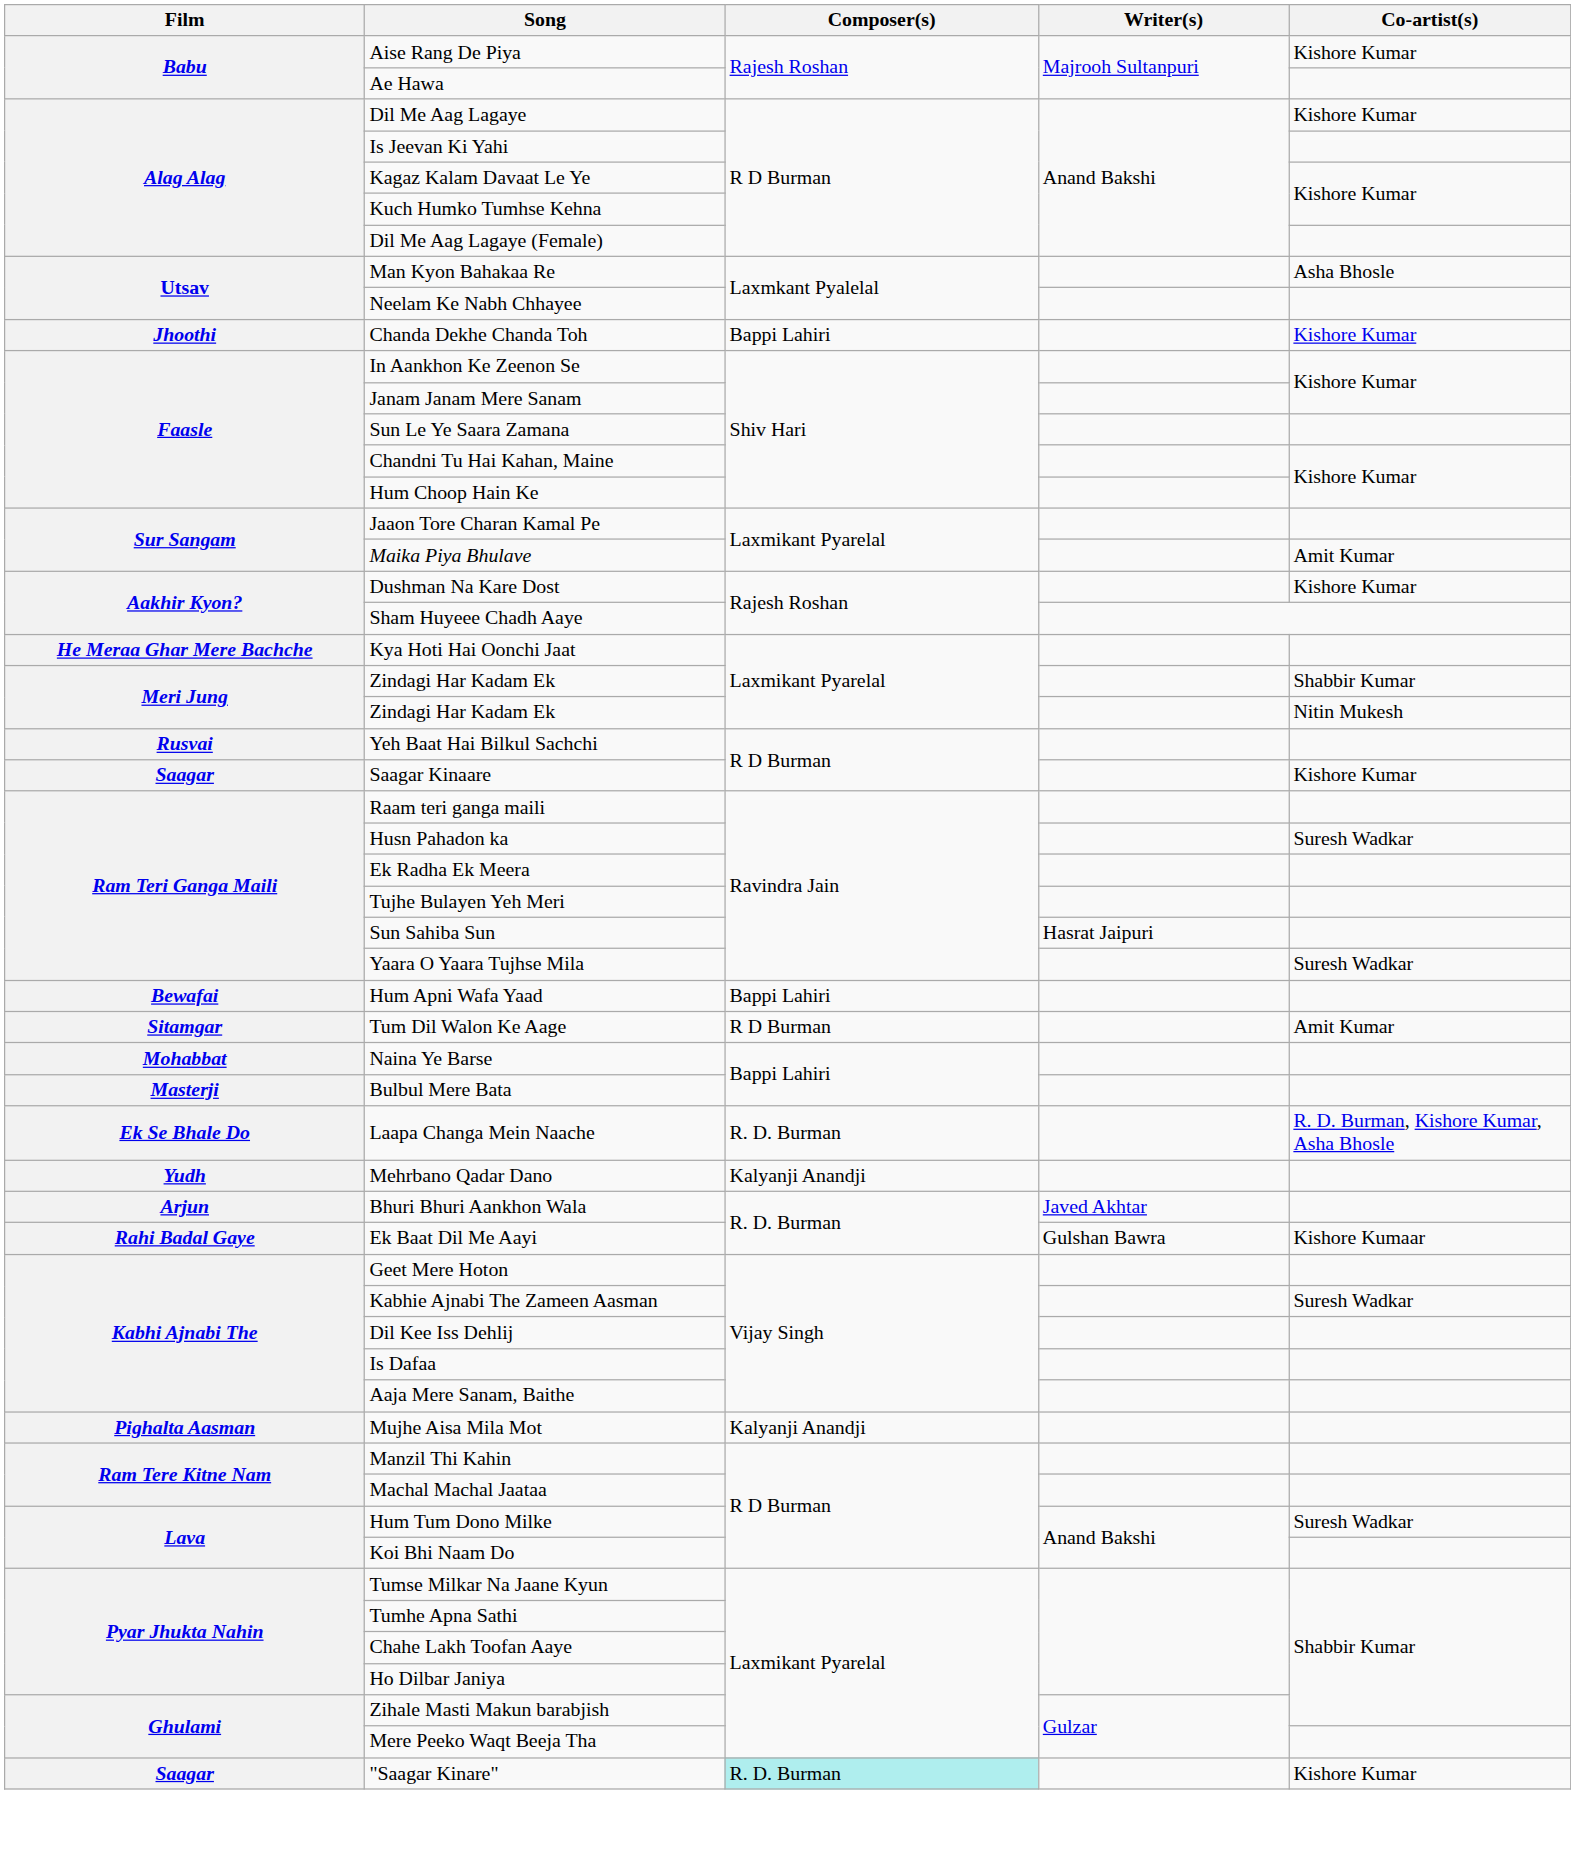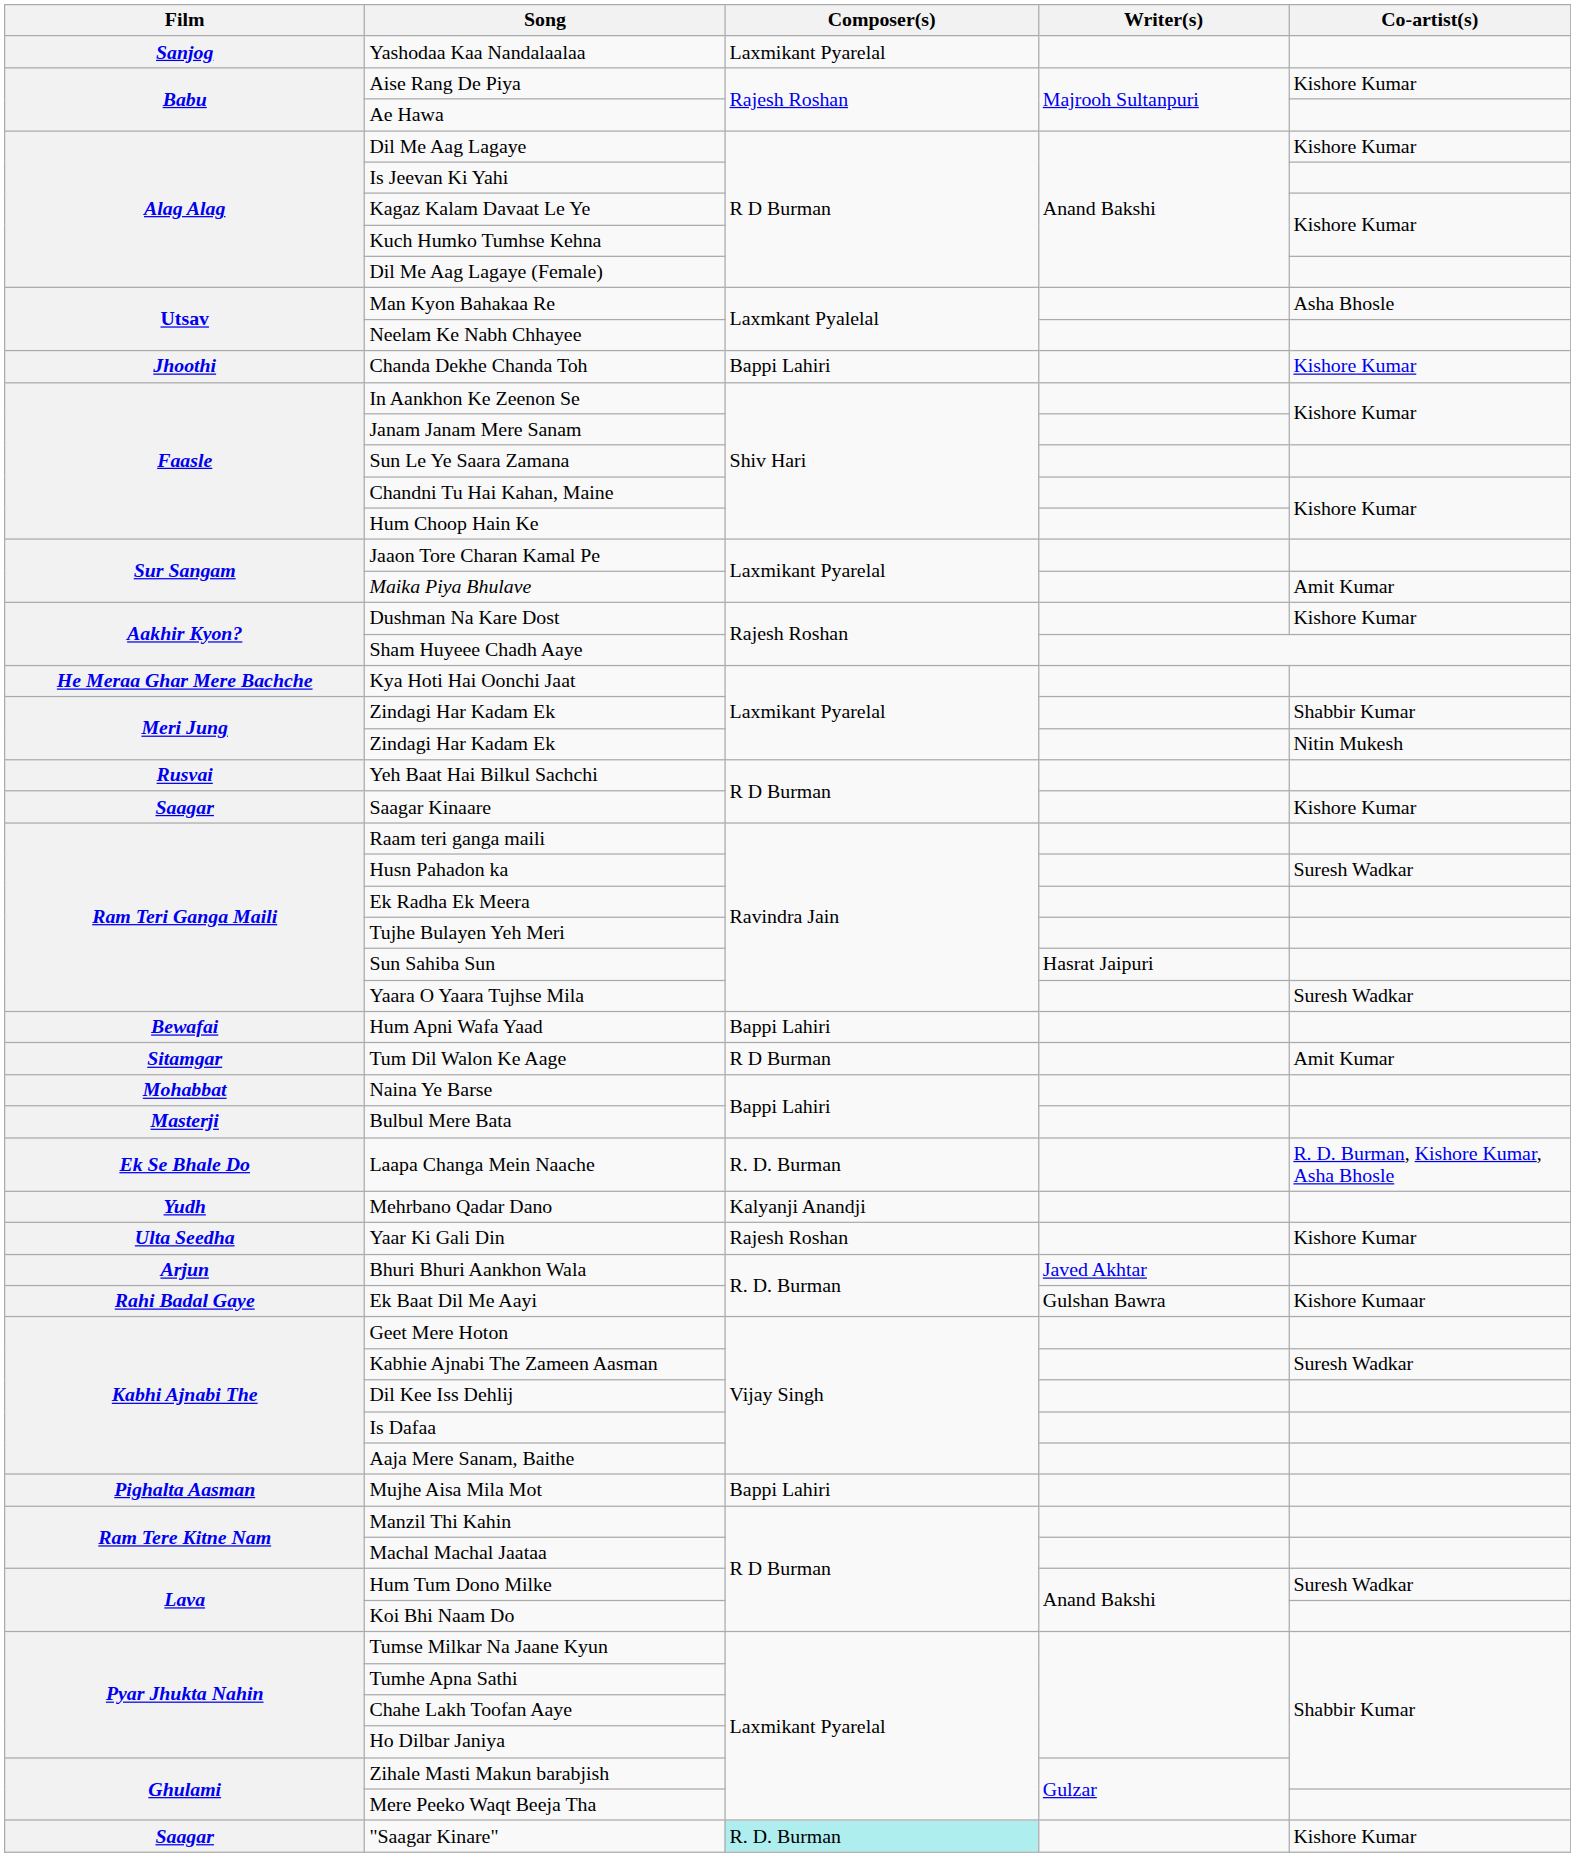+ row: (185, 51)
+ row: (185, 1238)
(798, 1427) Kalyanji Anandji -> (780, 1489) Bappi Lahiri
